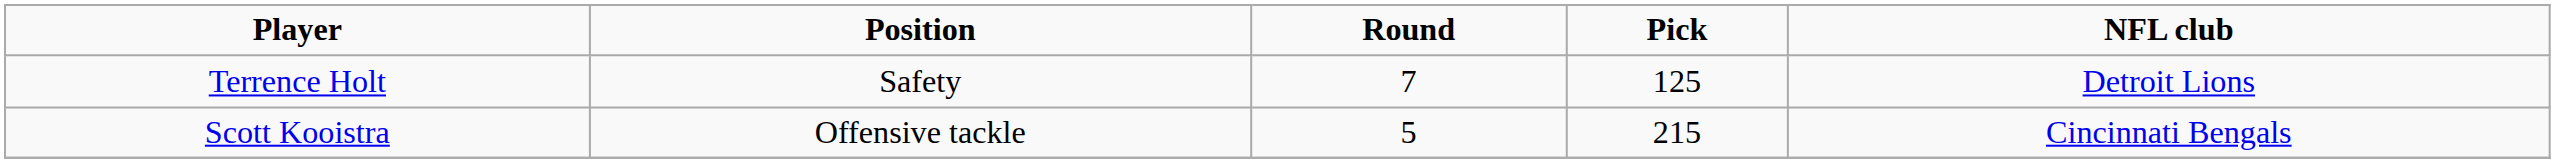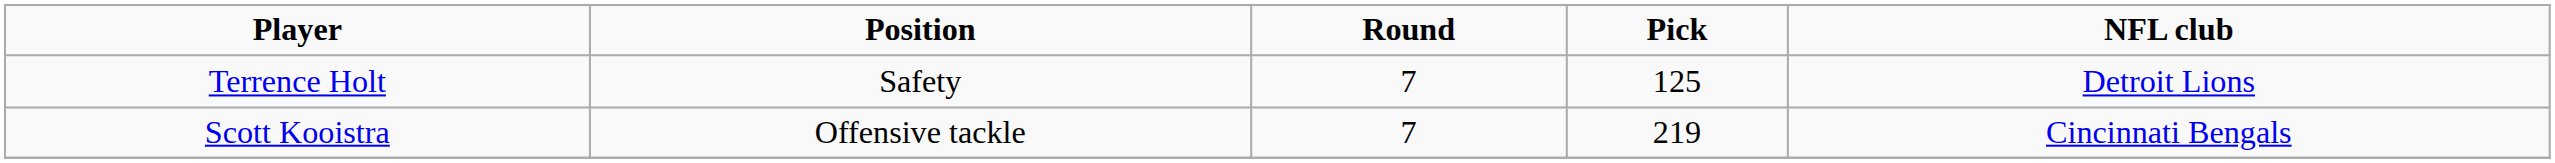(1409, 132) 5 -> (1409, 132) 7
(1677, 132) 215 -> (1677, 132) 219
